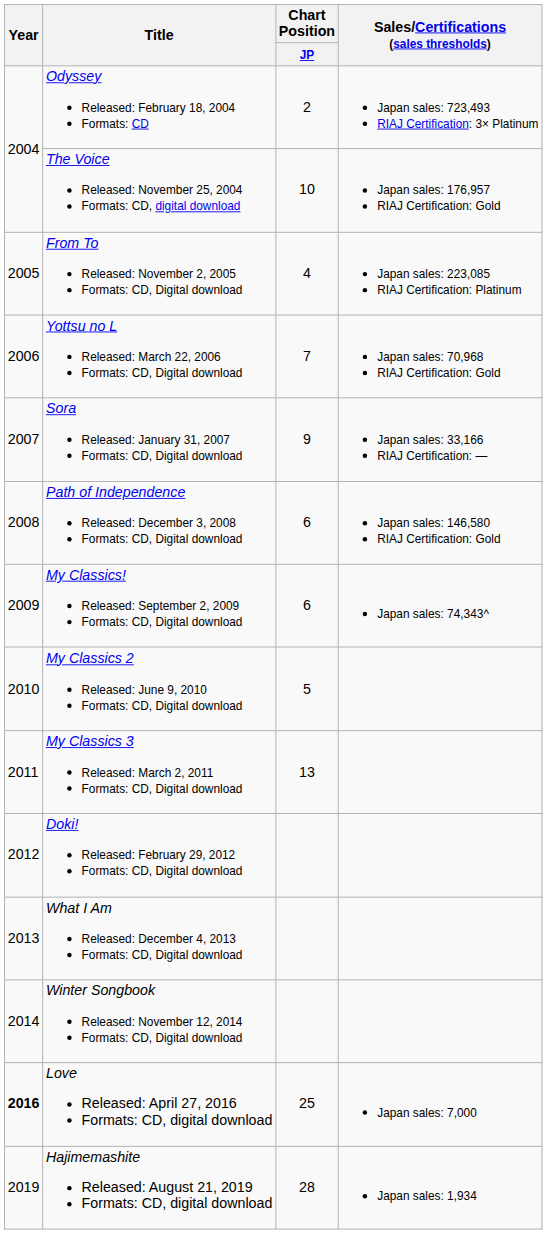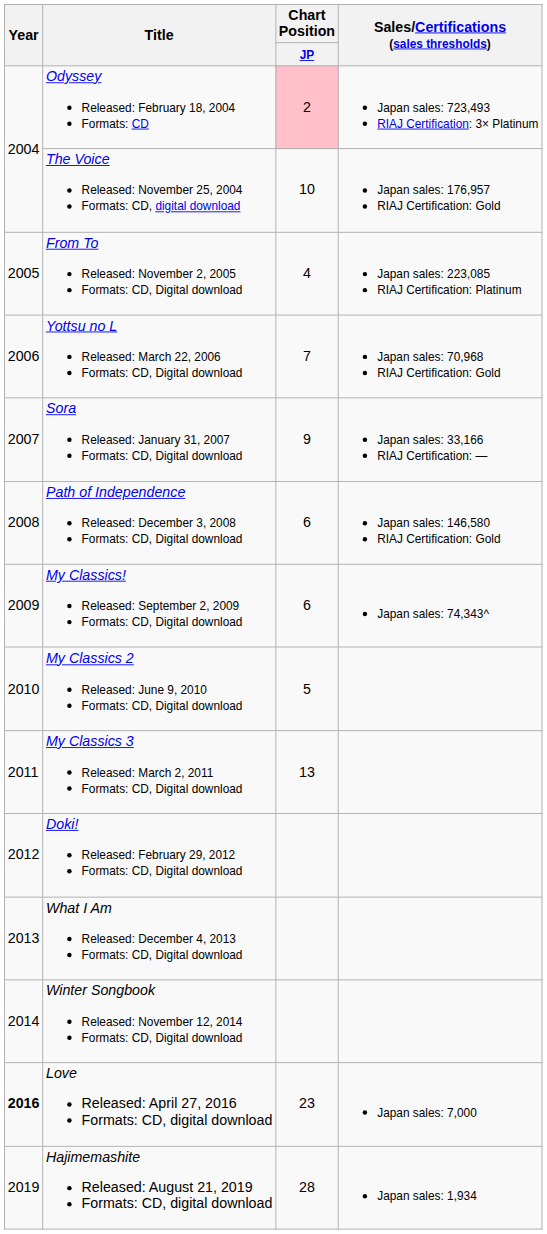(307, 107) no background -> (307, 107) pink background
(307, 1104) 25 -> (307, 1104) 23
